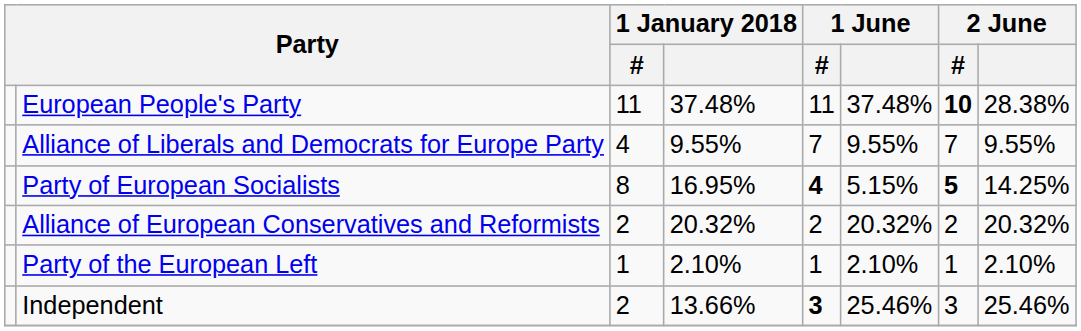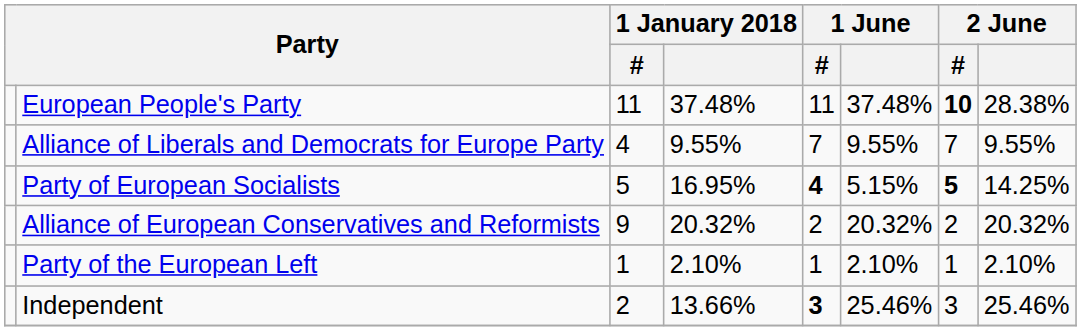(623, 184) 8 -> (623, 184) 5
(623, 225) 2 -> (623, 225) 9
